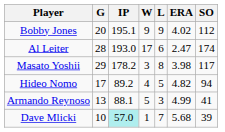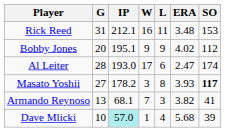+ row: (48, 30)
(101, 65) 29 -> (101, 83) 27
(181, 65) 3.98 -> (185, 83) 3.93
(206, 65) normal -> (210, 83) bold
- row: (48, 83)
(124, 100) 88.1 -> (124, 100) 68.1
(147, 100) 5 -> (147, 100) 7
(181, 100) 4.99 -> (185, 100) 3.82
(161, 118) 7 -> (163, 118) 4
